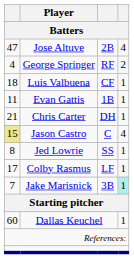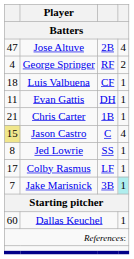(108, 99) 1B -> (108, 99) DH
(108, 116) DH -> (108, 116) 1B
